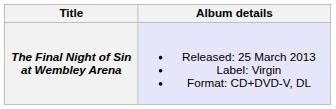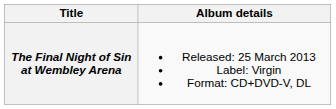(234, 70) lavender background -> (234, 70) no background
